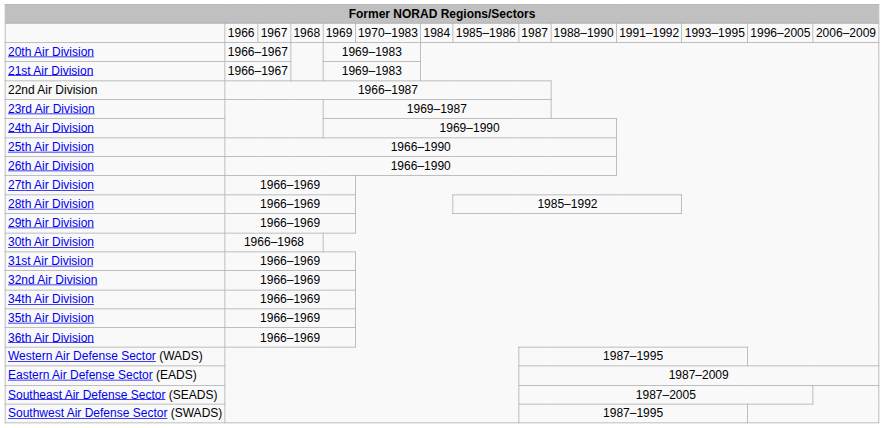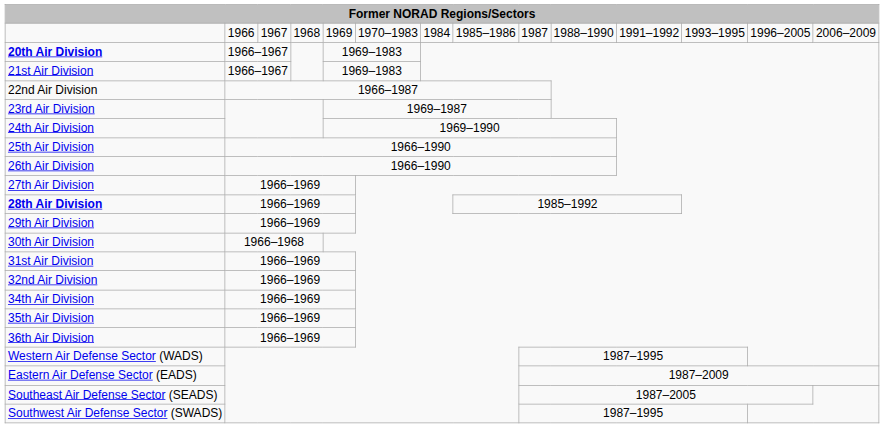(51, 52) normal -> (55, 52) bold
(51, 204) normal -> (55, 204) bold
